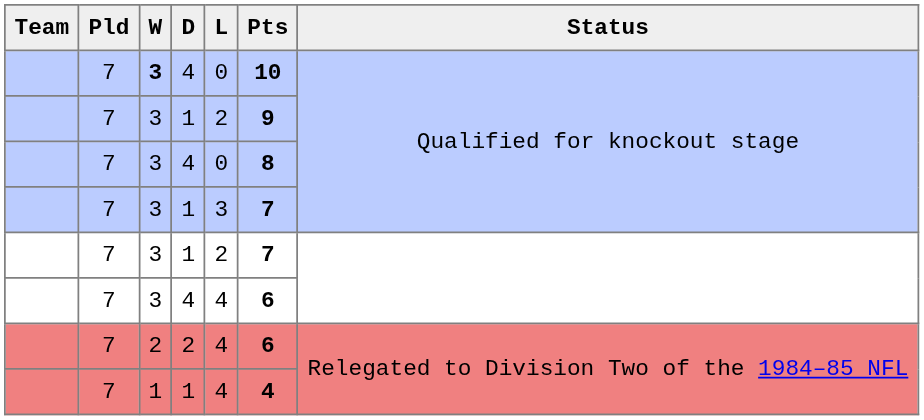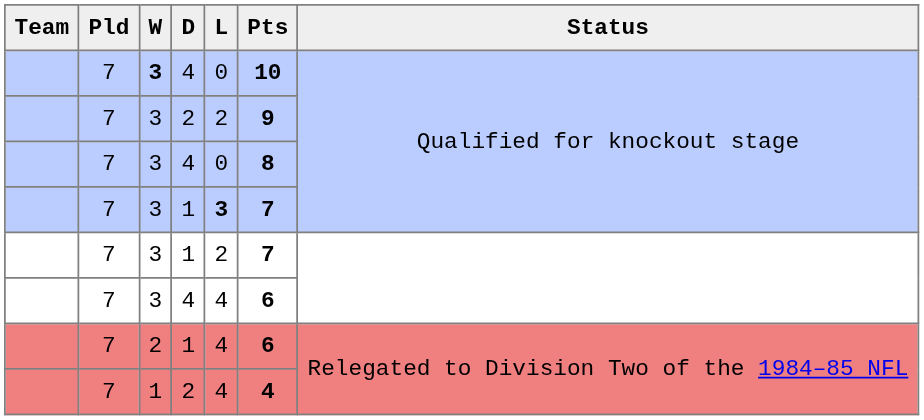(188, 119) 1 -> (188, 119) 2
(221, 210) normal -> (221, 210) bold
(188, 346) 2 -> (188, 346) 1
(188, 392) 1 -> (188, 392) 2
